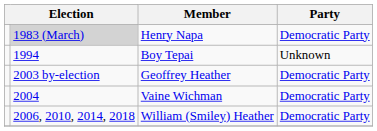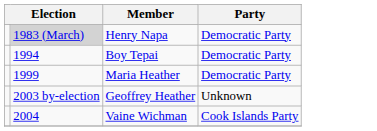(305, 55) Unknown -> (246, 55) Democratic Party
+ row: (143, 75)
(325, 75) Democratic Party -> (226, 95) Unknown
(325, 95) Democratic Party -> (250, 116) Cook Islands Party
- row: (207, 116)
